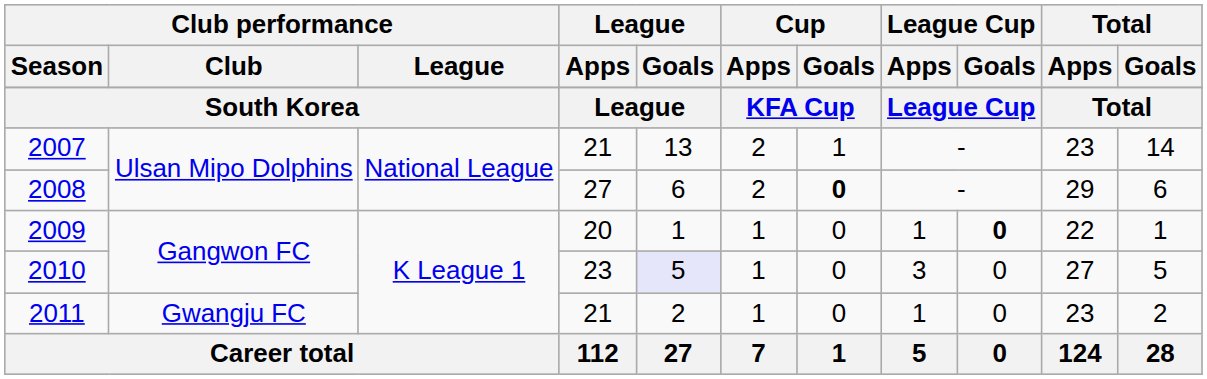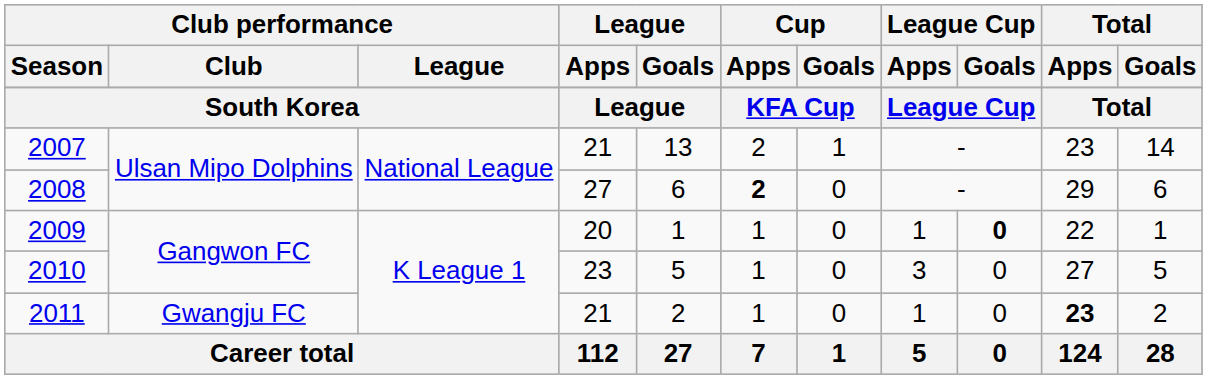(758, 189) normal -> (758, 189) bold
(839, 189) bold -> (839, 189) normal
(678, 271) lavender background -> (678, 271) no background
(1080, 312) normal -> (1080, 312) bold
